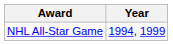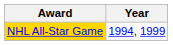(55, 31) no background -> (55, 31) gold background
